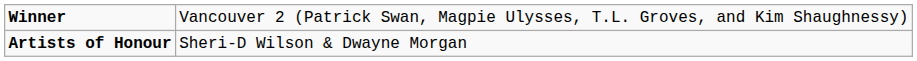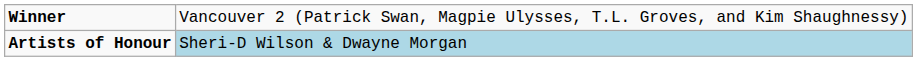(323, 44) no background -> (323, 44) lightblue background
